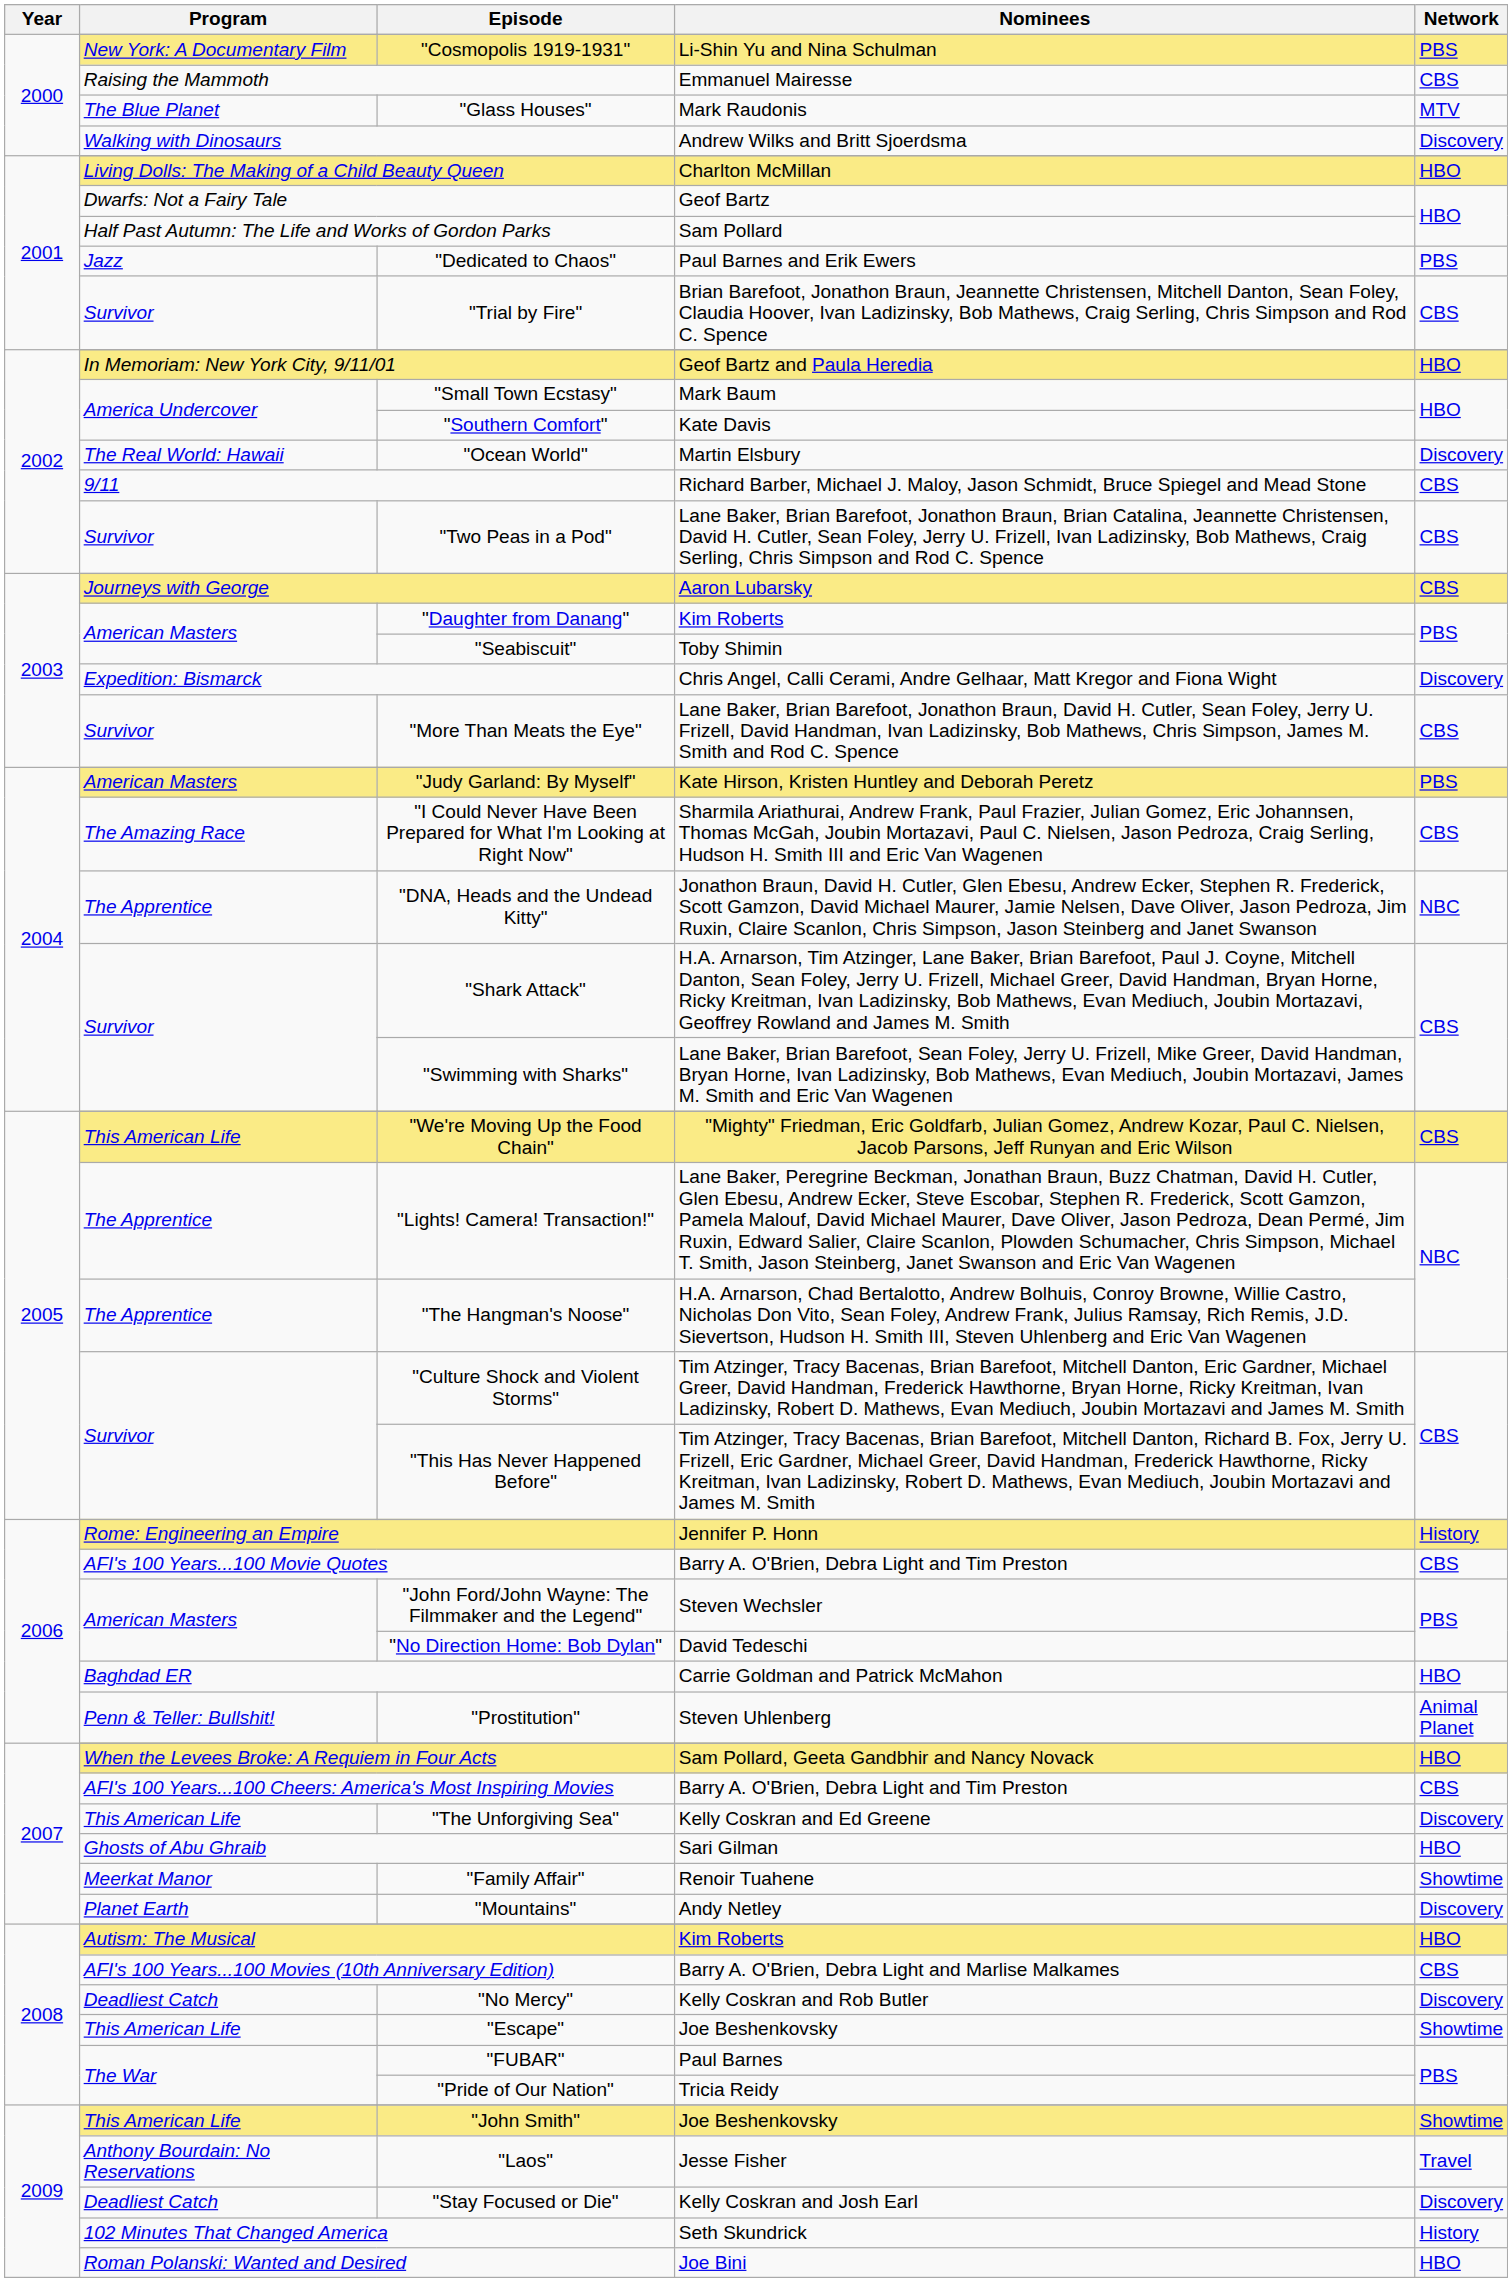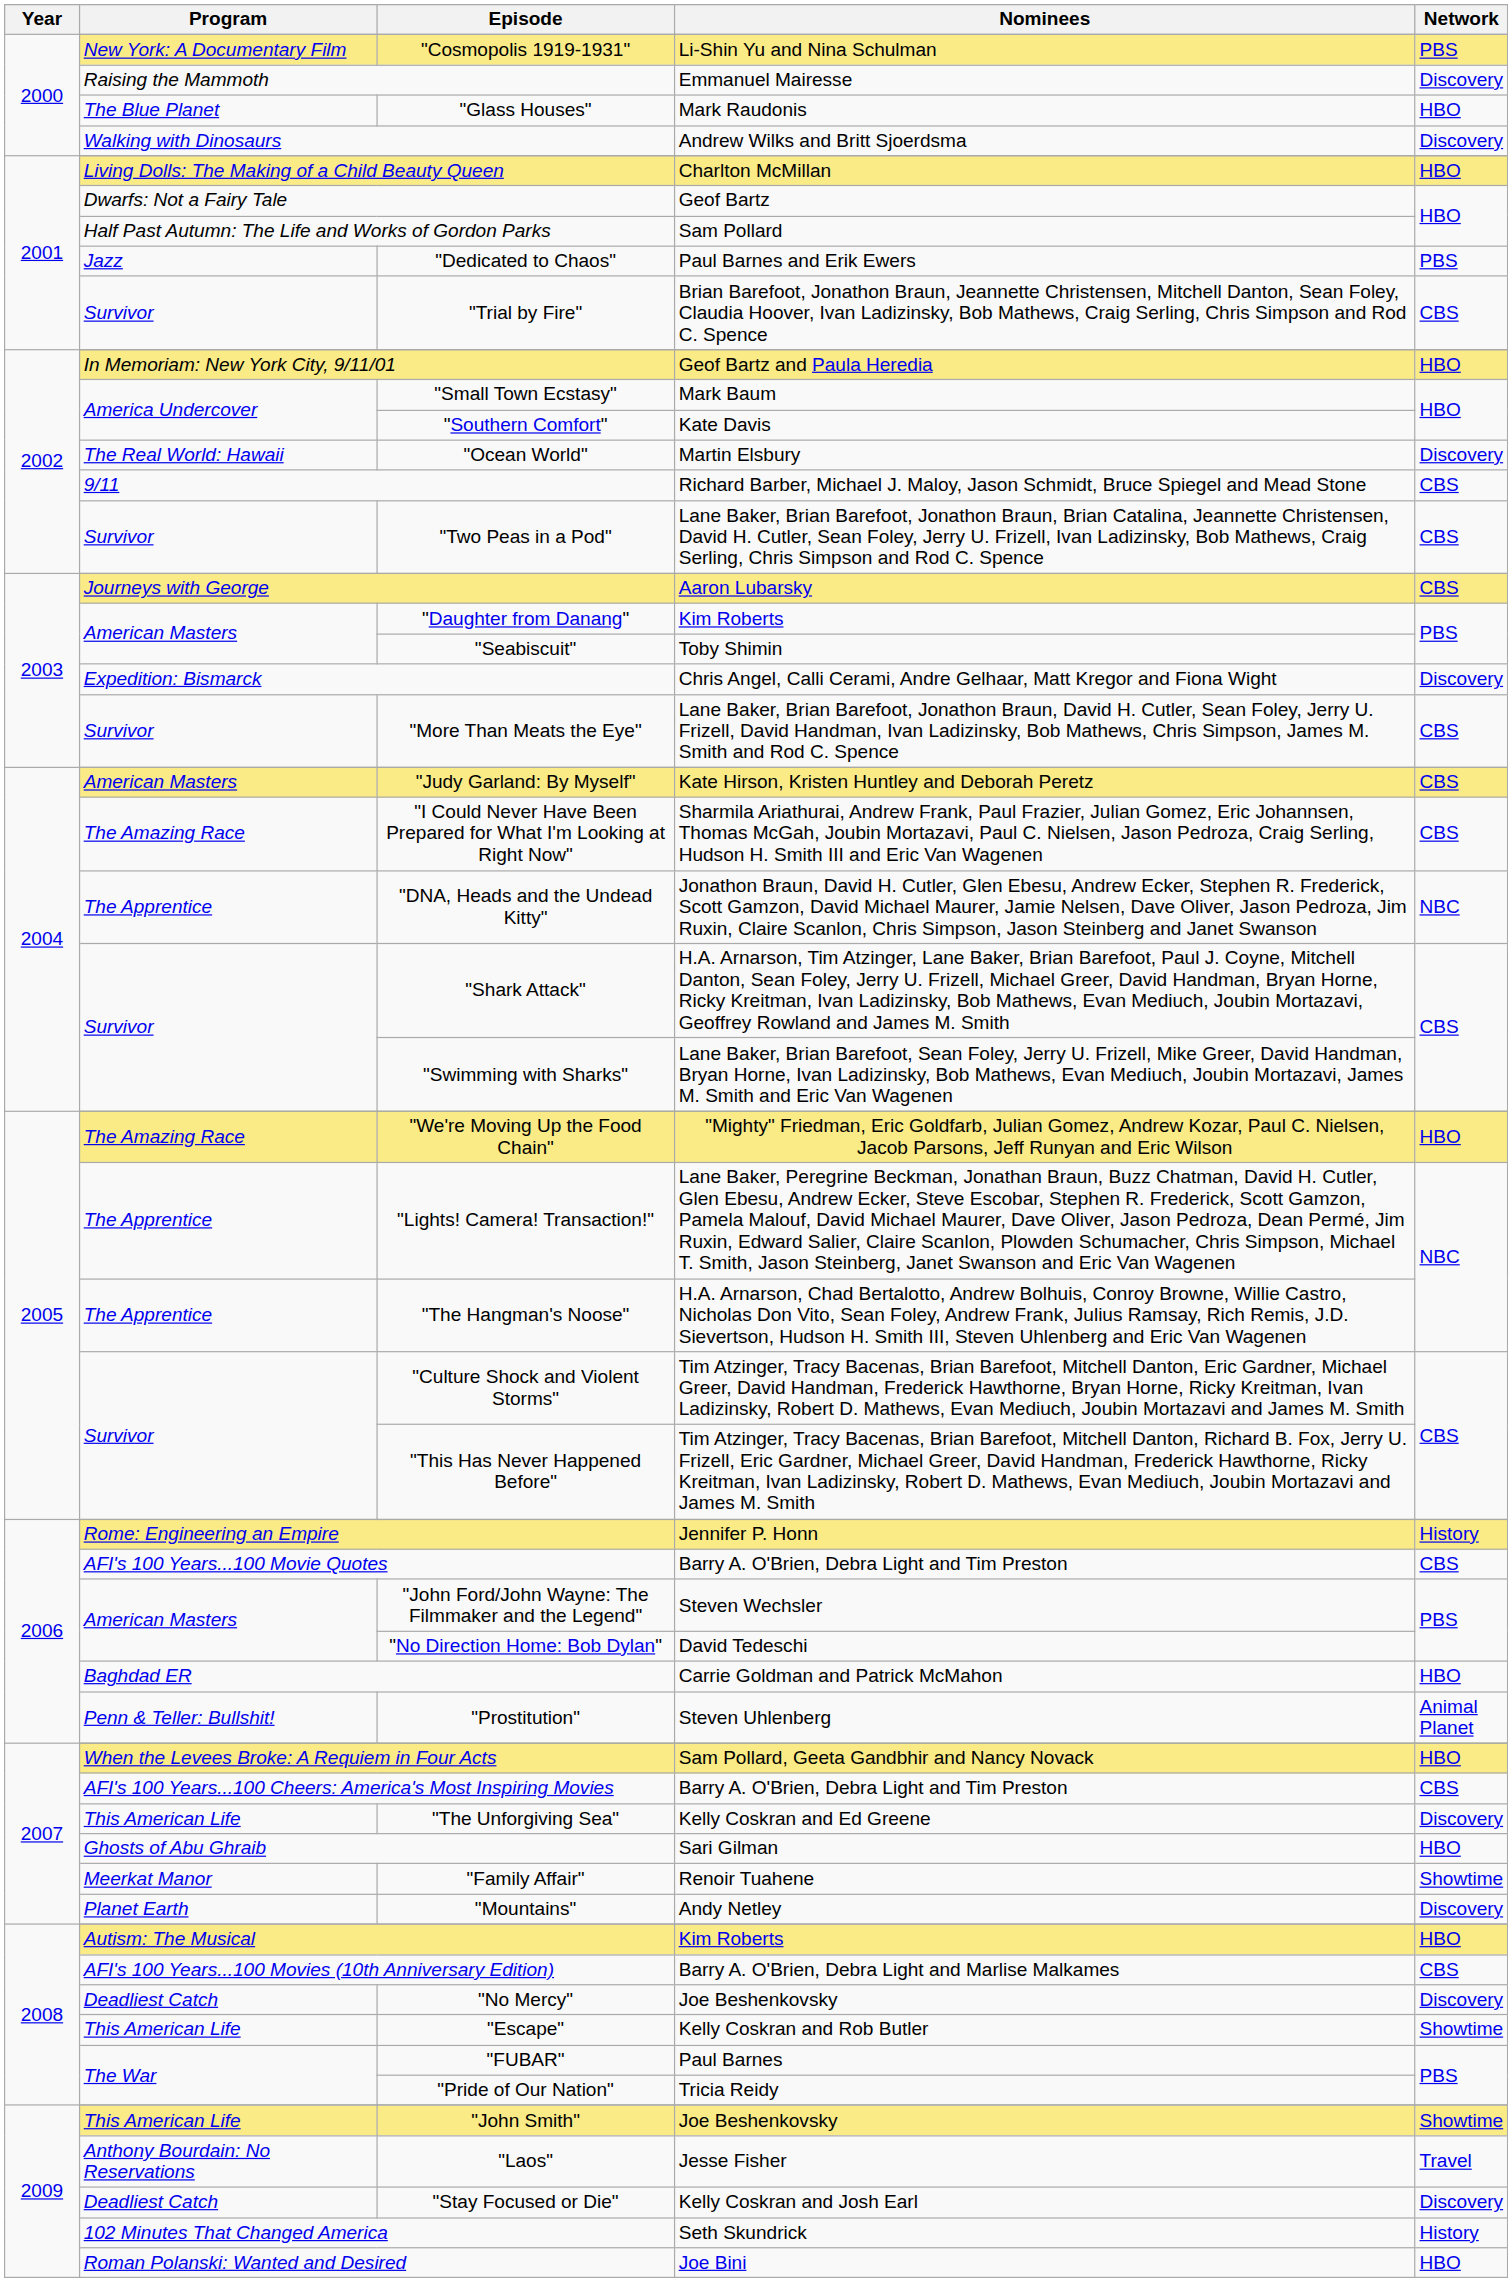(1439, 79) CBS -> (1461, 79) Discovery
(1440, 110) MTV -> (1440, 110) HBO
(1439, 782) PBS -> (1439, 782) CBS
(162, 1136) This American Life -> (164, 1136) The Amazing Race
(1439, 1136) CBS -> (1440, 1136) HBO
(804, 1999) Kelly Coskran and Rob Butler -> (758, 1999) Joe Beshenkovsky
(758, 2029) Joe Beshenkovsky -> (804, 2029) Kelly Coskran and Rob Butler
